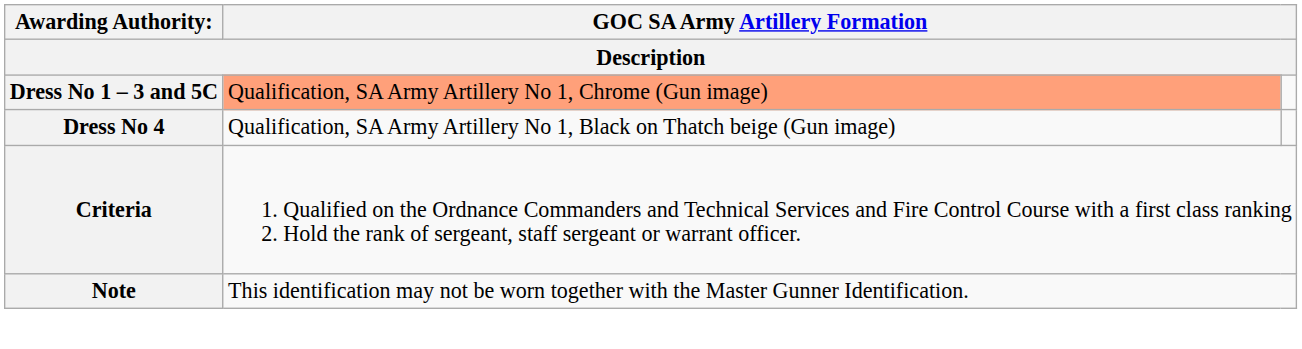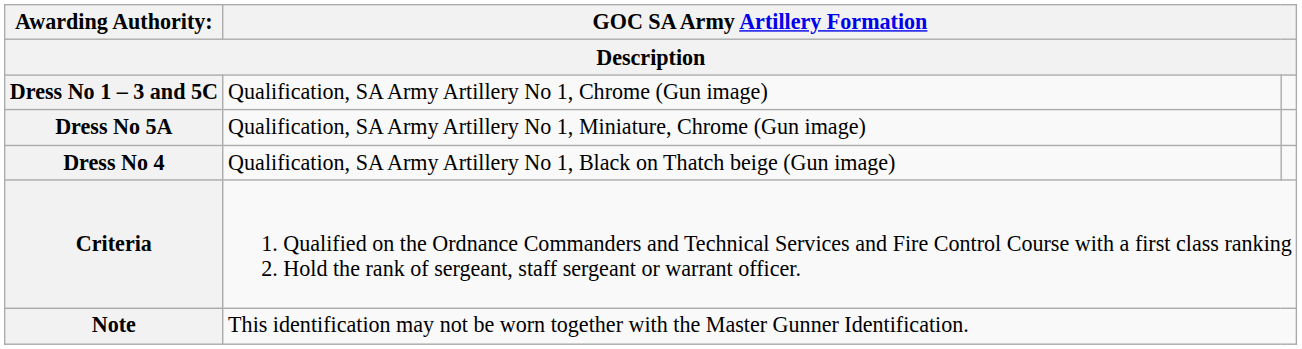(498, 92) lightsalmon background -> (498, 92) no background
+ row: (114, 127)
